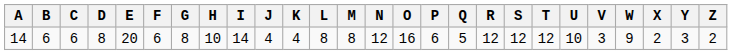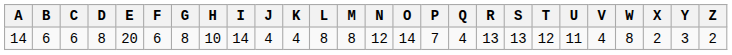(407, 39) 16 -> (407, 39) 14
(435, 39) 6 -> (435, 39) 7
(463, 39) 5 -> (463, 39) 4
(491, 39) 12 -> (491, 39) 13
(518, 39) 12 -> (518, 39) 13
(574, 39) 10 -> (574, 39) 11
(602, 39) 3 -> (602, 39) 4
(629, 39) 9 -> (629, 39) 8
